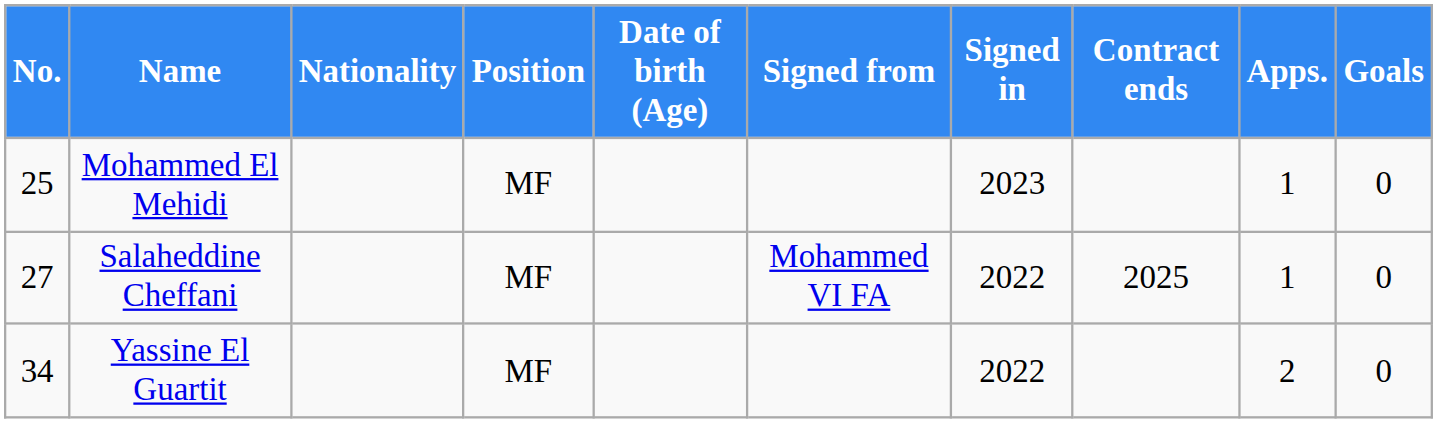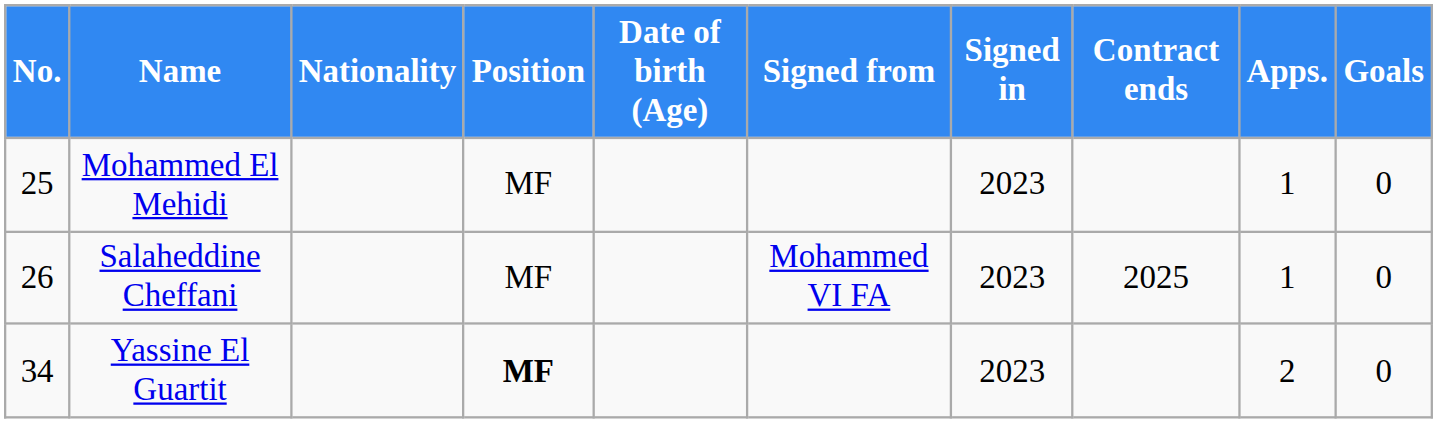(37, 277) 27 -> (37, 277) 26
(1012, 277) 2022 -> (1012, 277) 2023
(528, 370) normal -> (528, 370) bold
(1012, 370) 2022 -> (1012, 370) 2023
